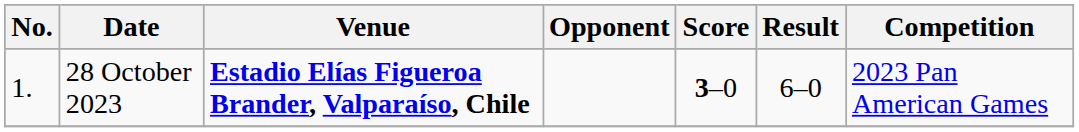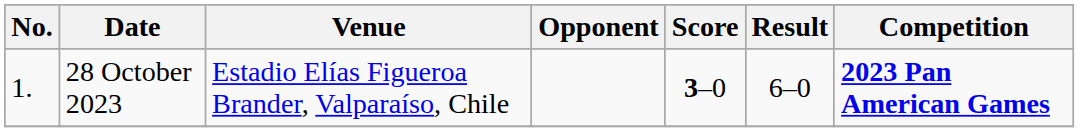(370, 87) bold -> (361, 87) normal
(950, 87) normal -> (946, 87) bold
